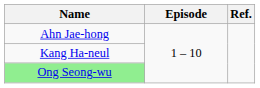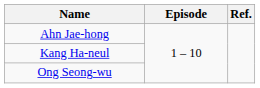(75, 72) lightgreen background -> (75, 72) no background
